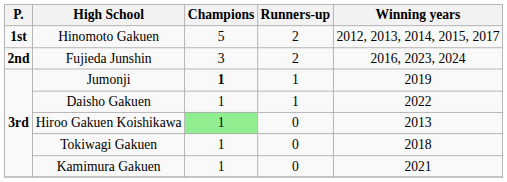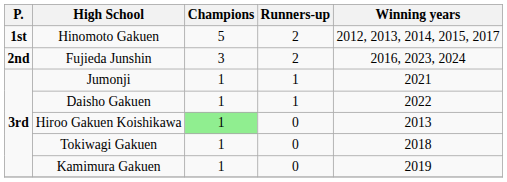(221, 79) bold -> (221, 79) normal
(418, 79) 2019 -> (418, 79) 2021
(418, 166) 2021 -> (418, 166) 2019
